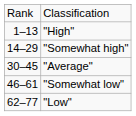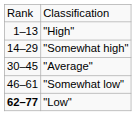(23, 102) normal -> (23, 102) bold
